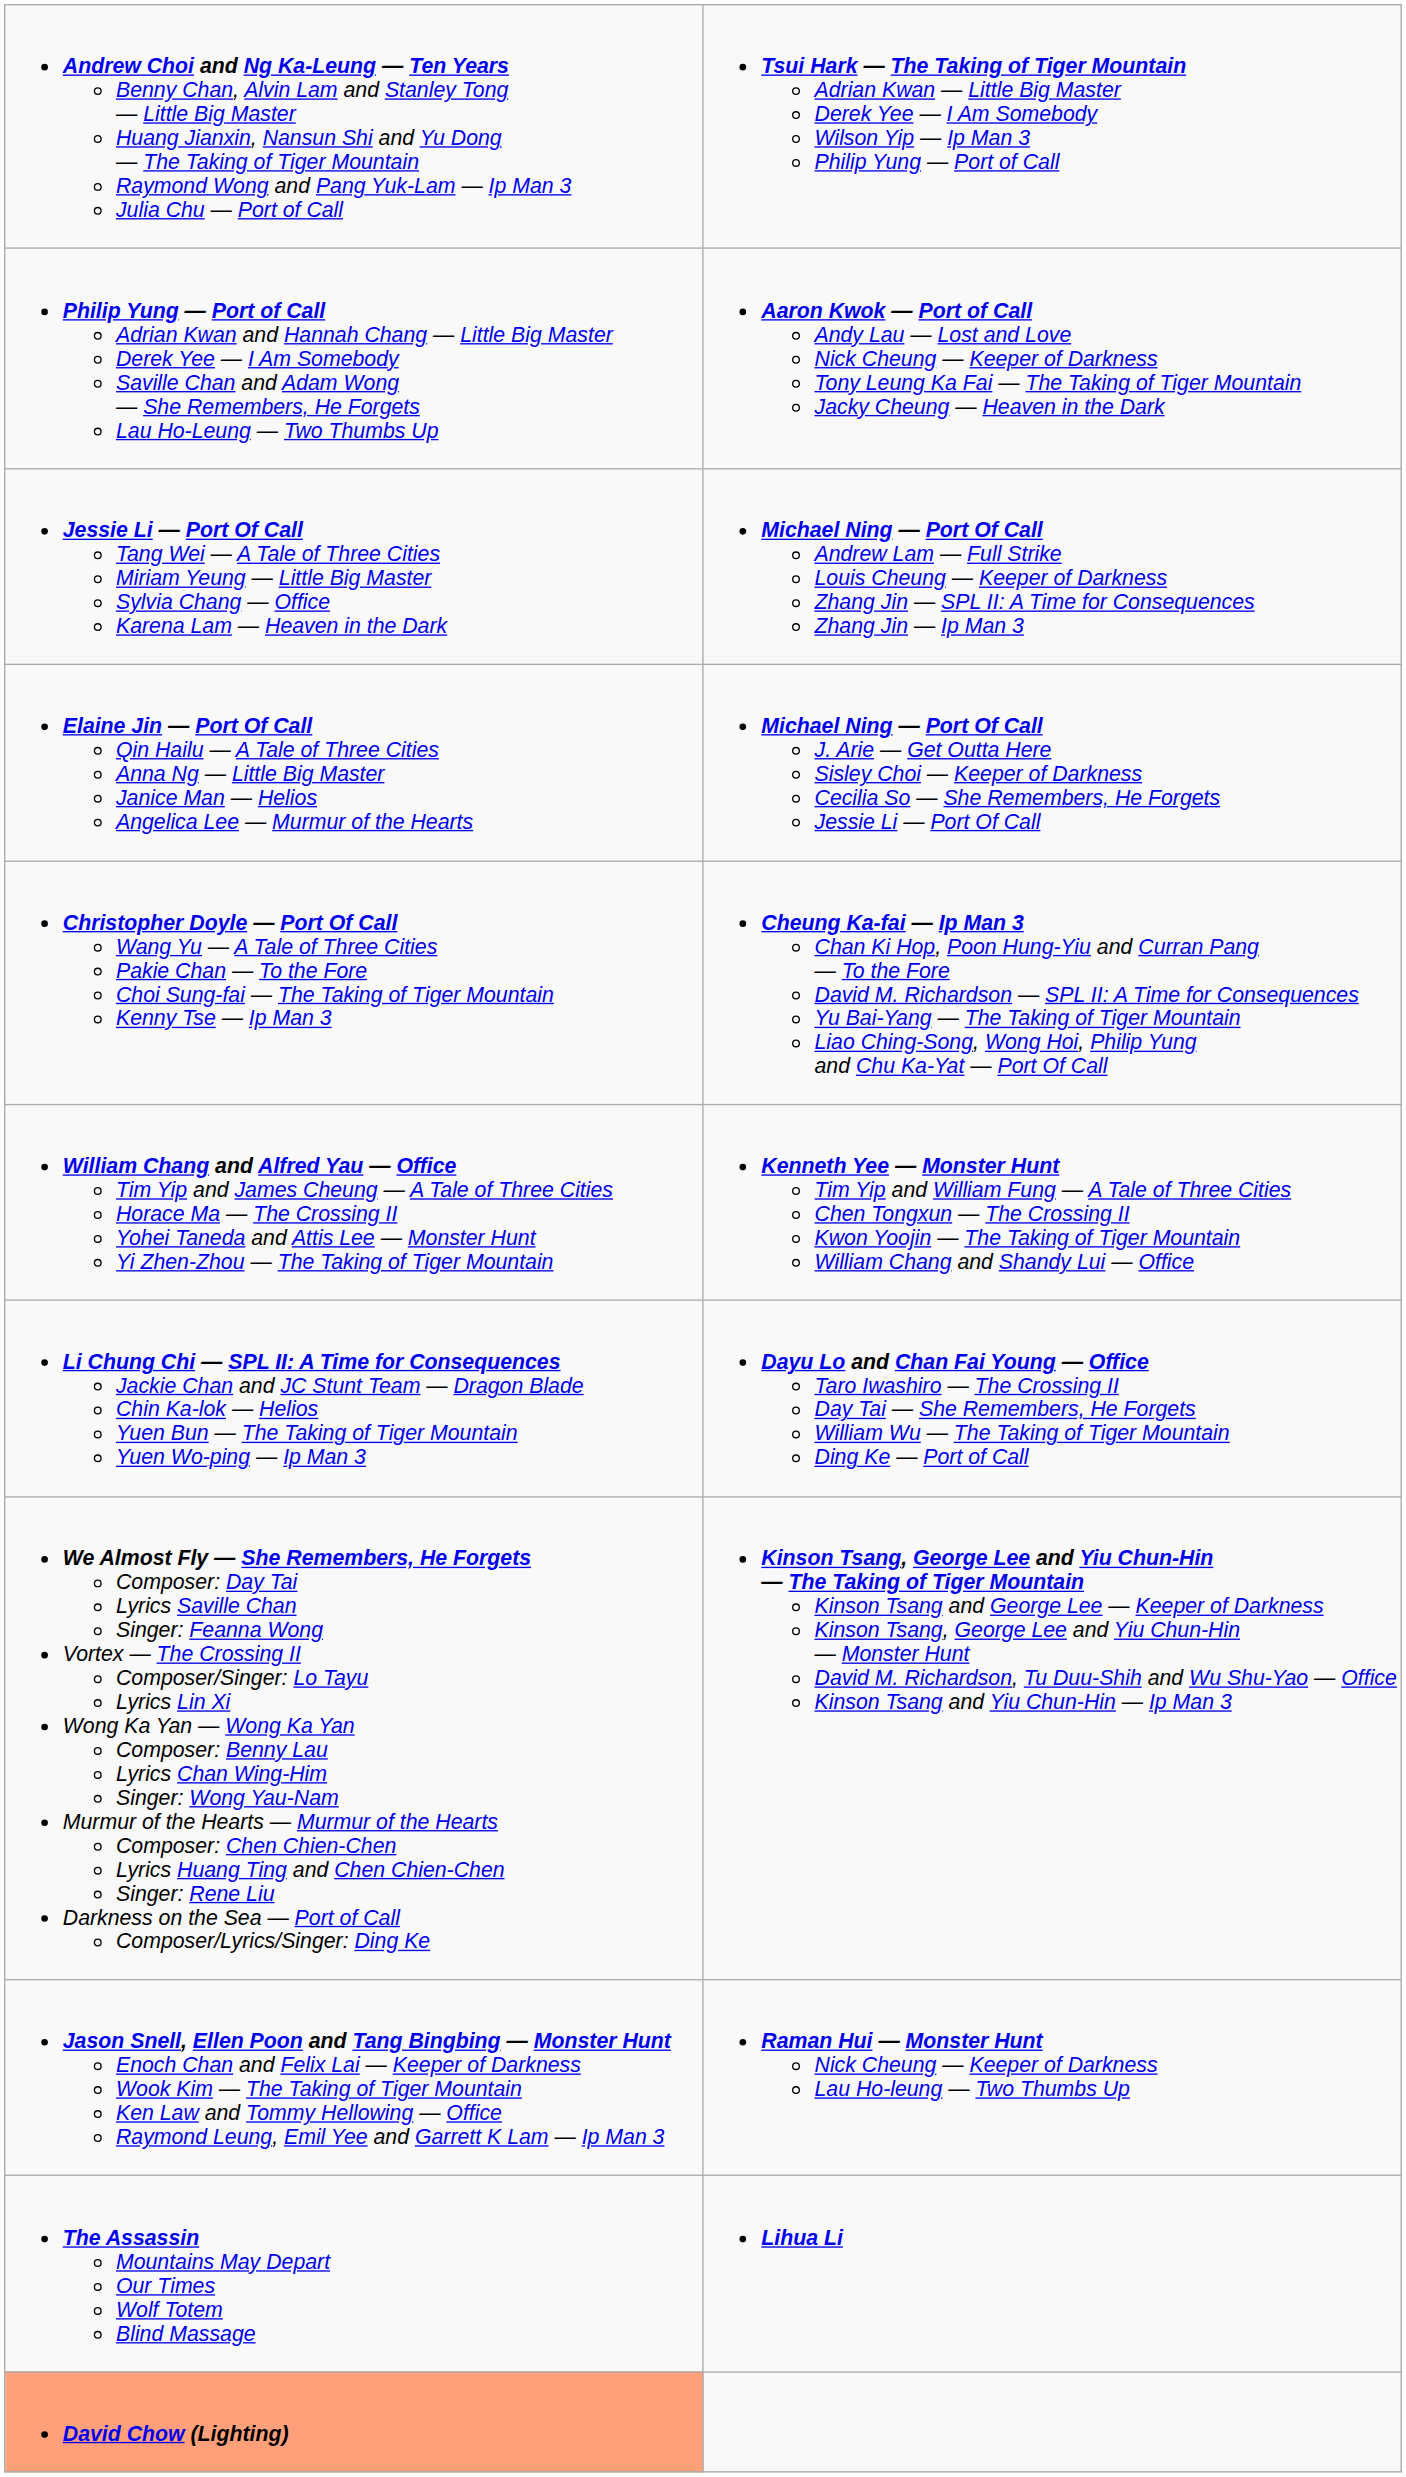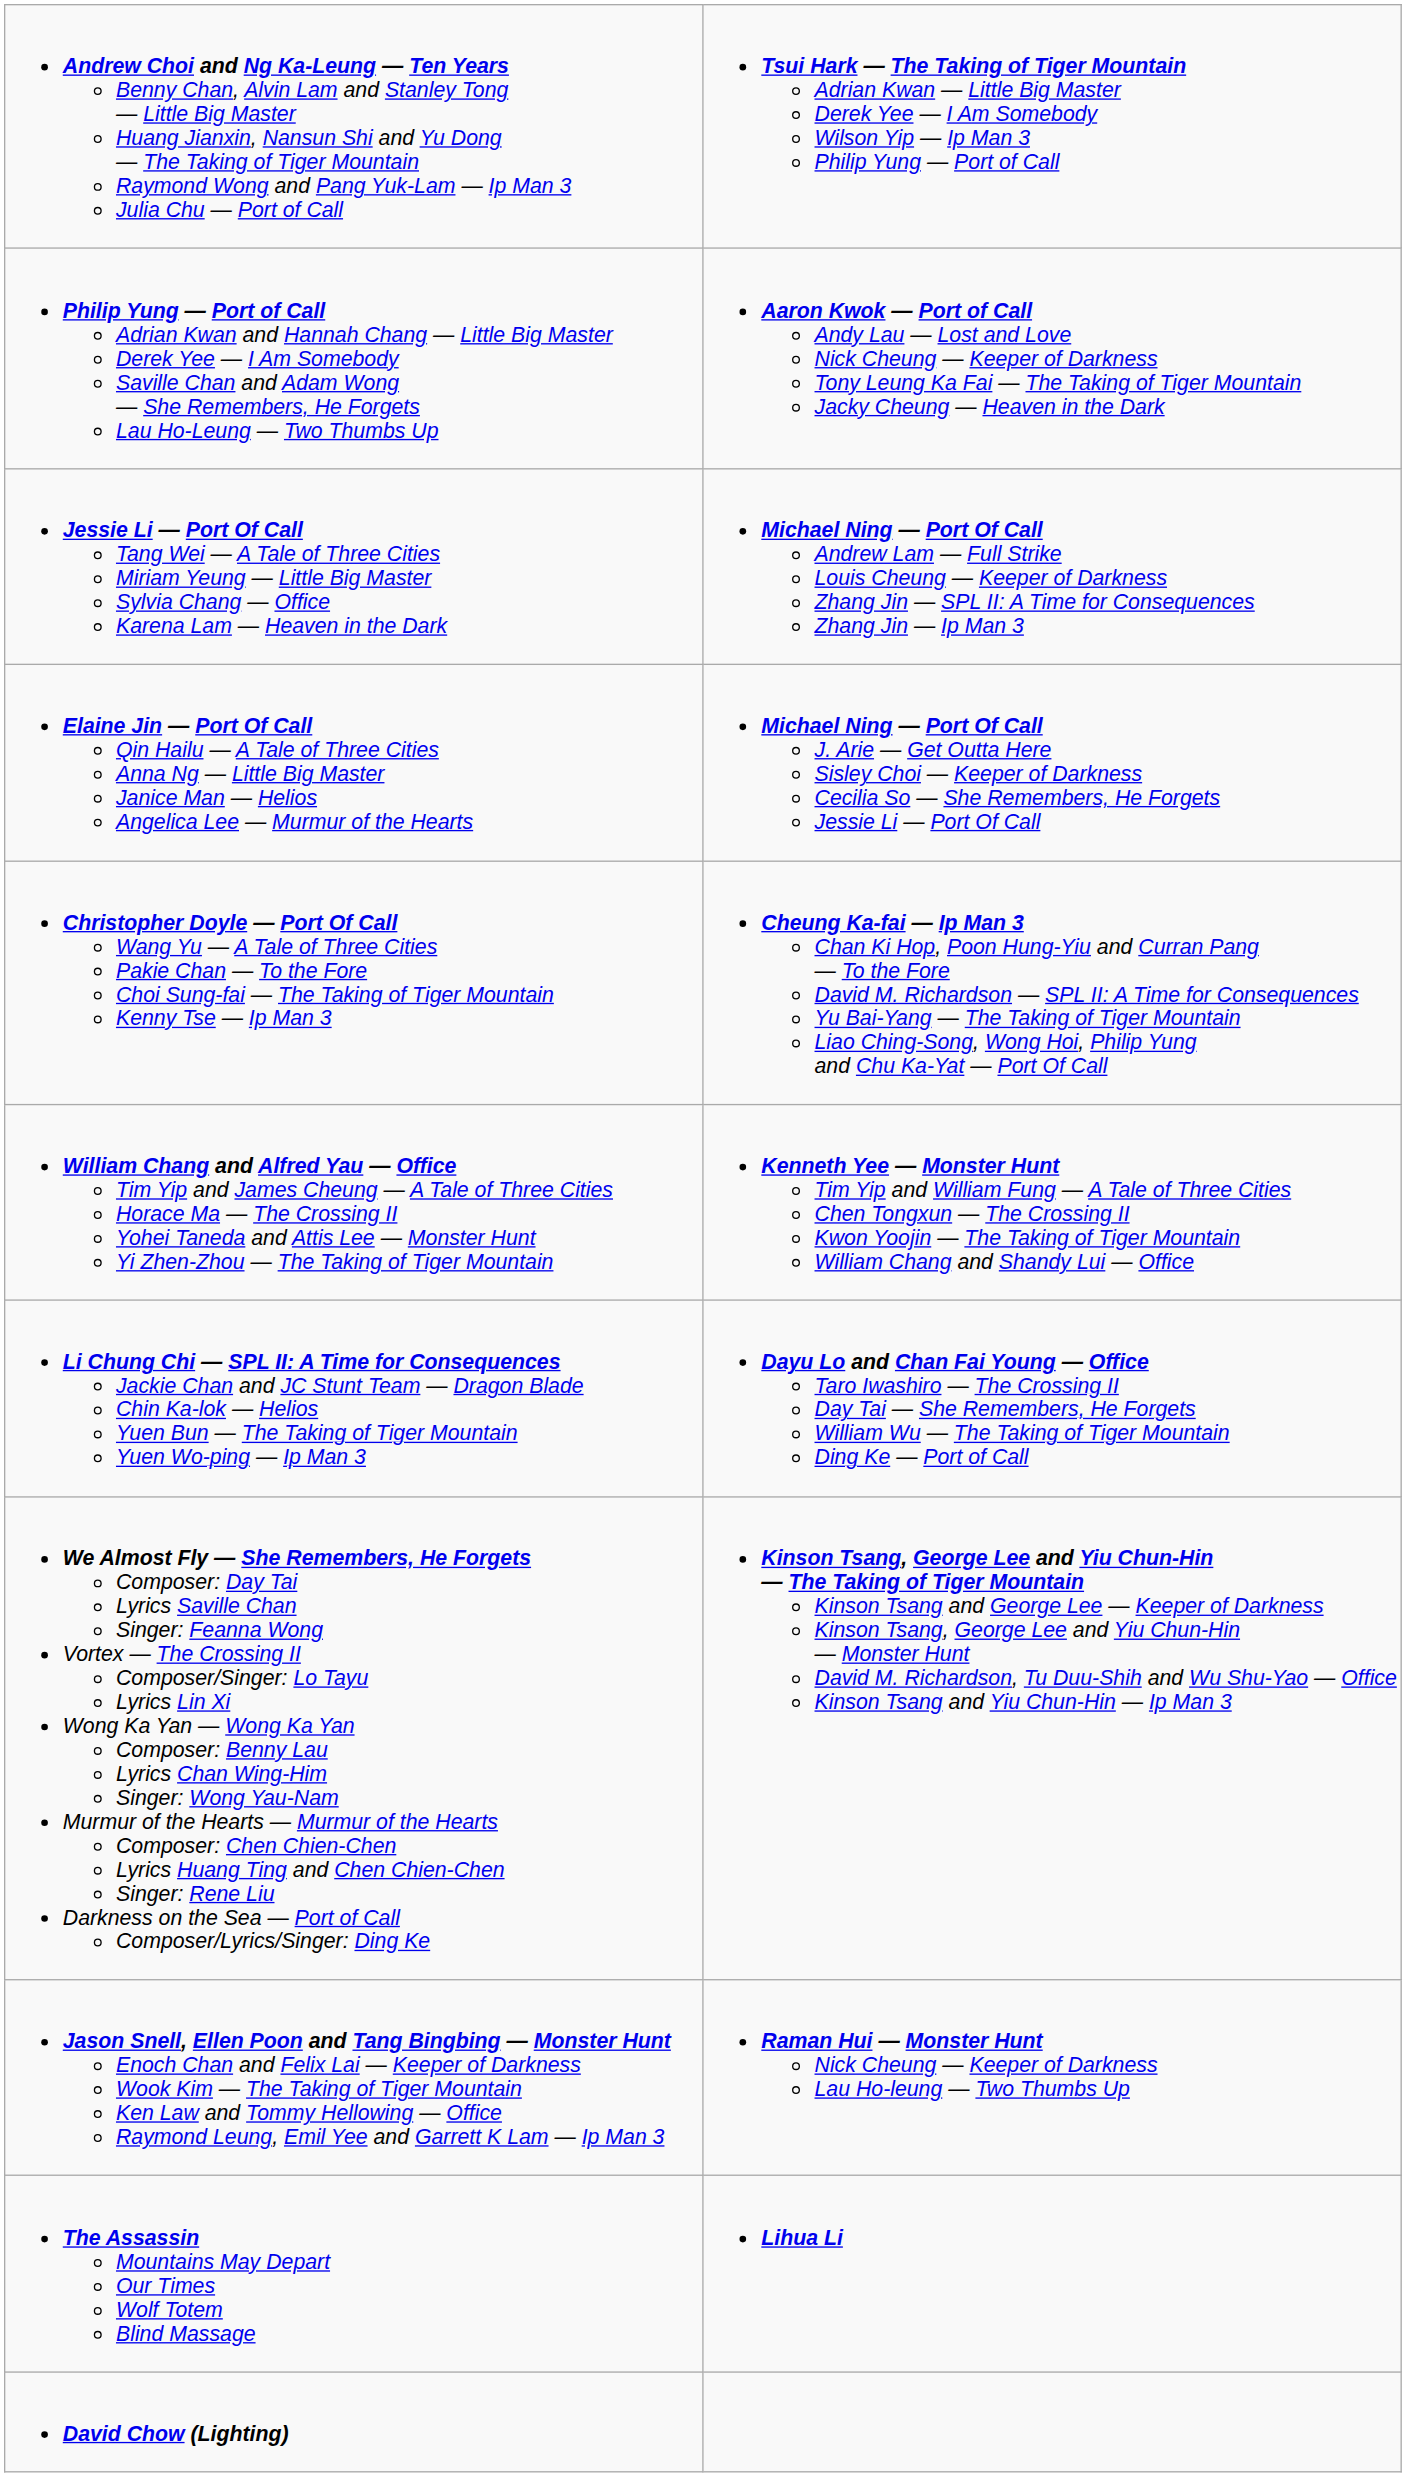(354, 2434) lightsalmon background -> (354, 2434) no background
